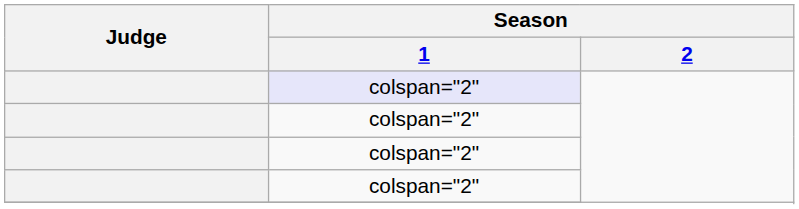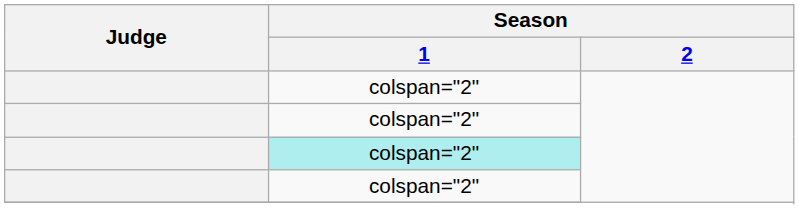(424, 86) lavender background -> (424, 86) no background
(424, 152) no background -> (424, 152) paleturquoise background
